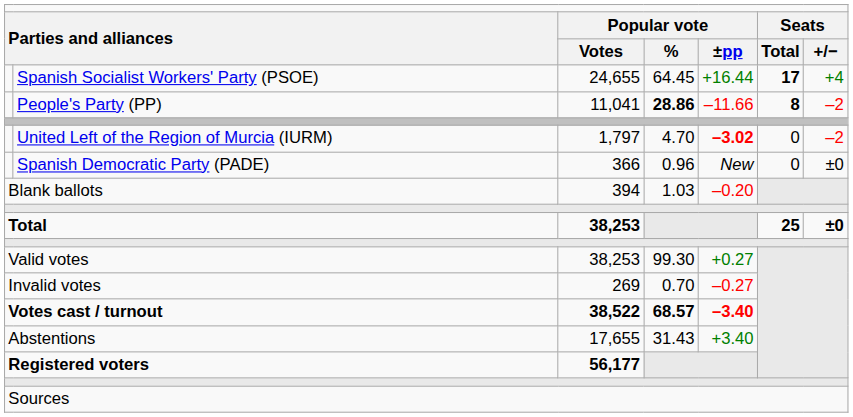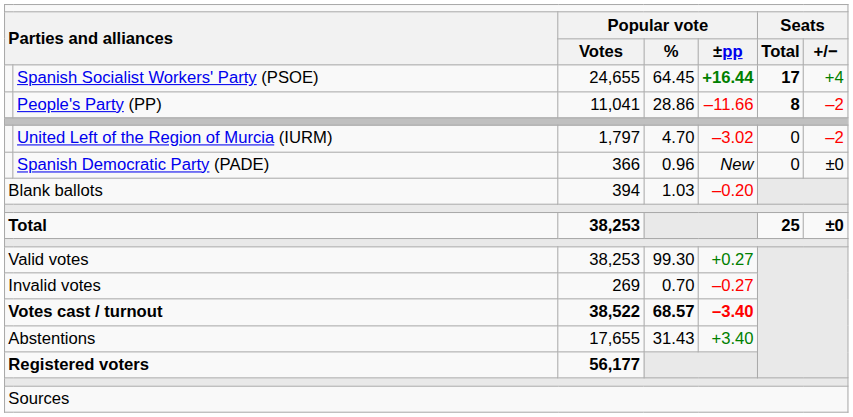(728, 78) normal -> (728, 78) bold
(674, 104) bold -> (674, 104) normal
(733, 138) bold -> (733, 138) normal
